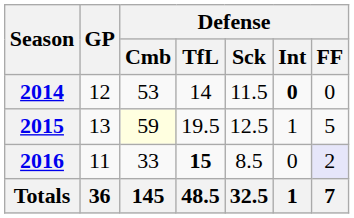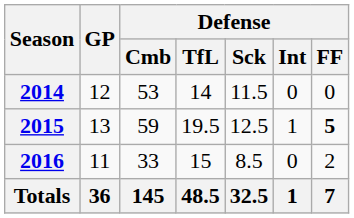(292, 91) bold -> (292, 91) normal
(148, 126) lightyellow background -> (148, 126) no background
(330, 126) normal -> (330, 126) bold
(201, 160) bold -> (201, 160) normal
(330, 160) lavender background -> (330, 160) no background
